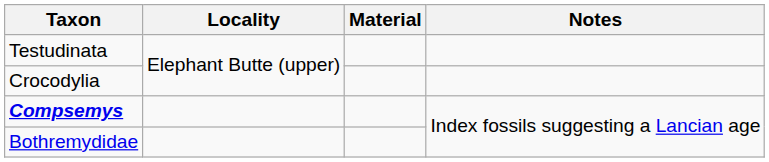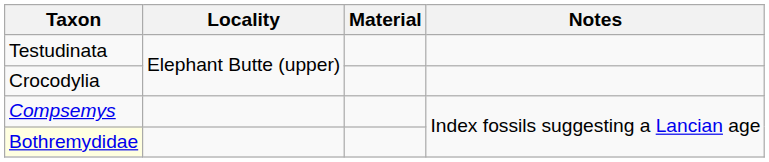(66, 111) bold -> (62, 111) normal
(74, 141) no background -> (74, 141) lightyellow background
